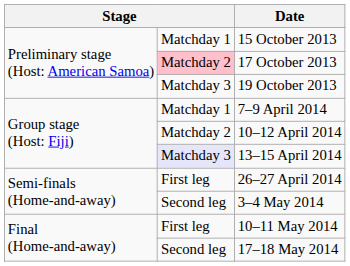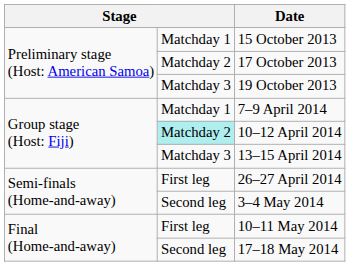(196, 62) pink background -> (196, 62) no background
(196, 132) no background -> (196, 132) paleturquoise background
(196, 156) lavender background -> (196, 156) no background
